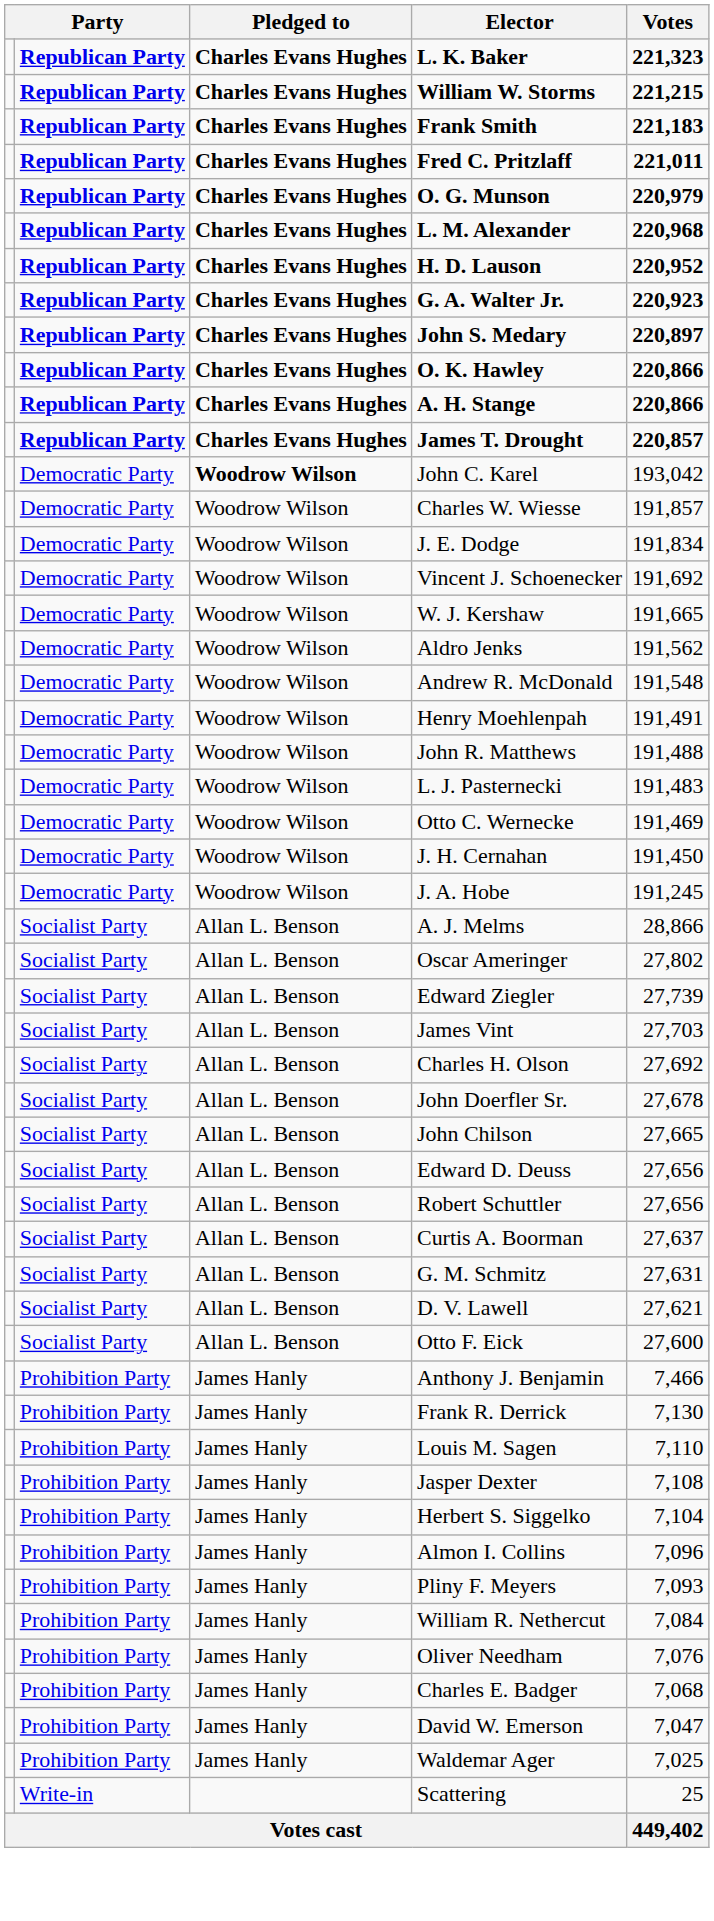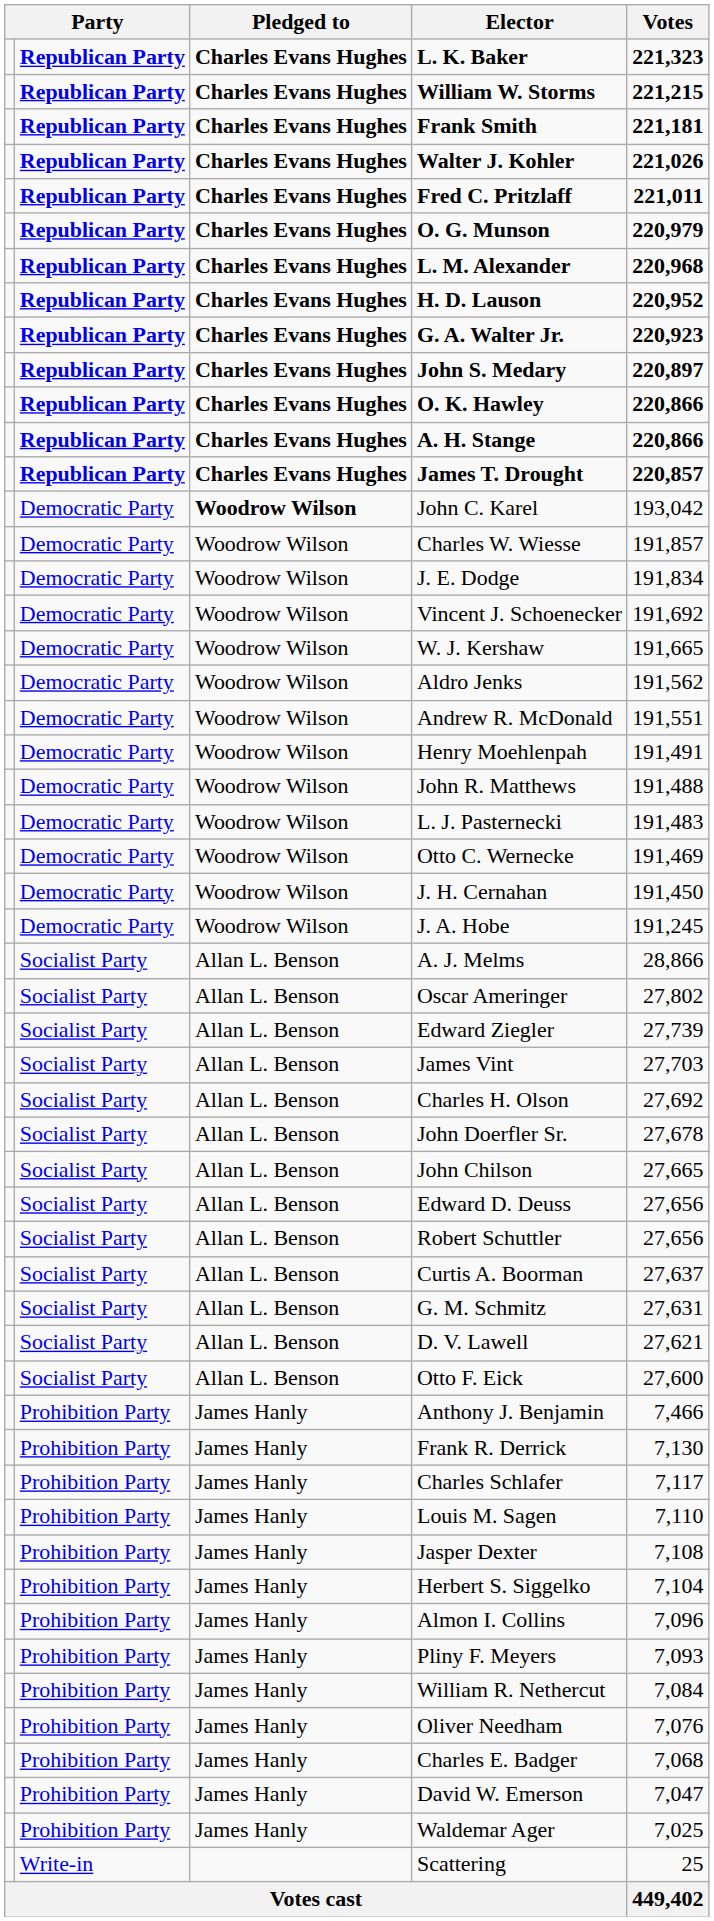(668, 126) 221,183 -> (668, 126) 221,181
+ row: (496, 160)
(668, 682) 191,548 -> (668, 717) 191,551
+ row: (490, 1481)
